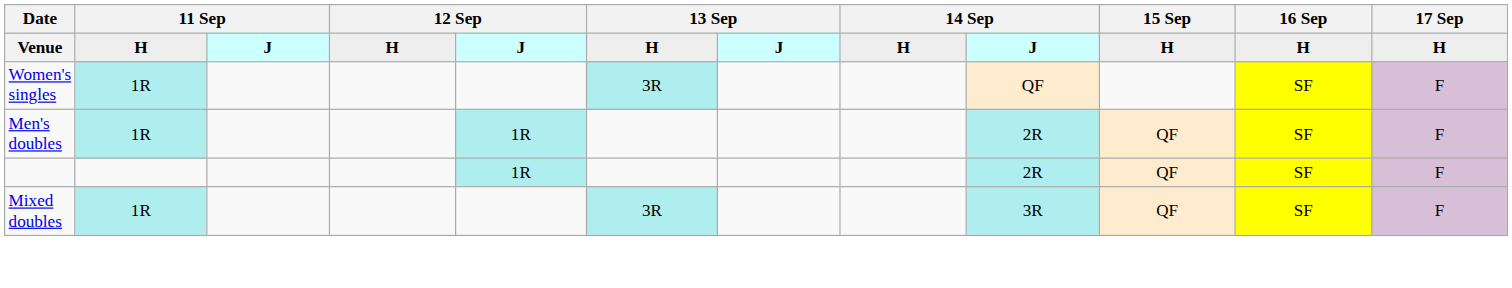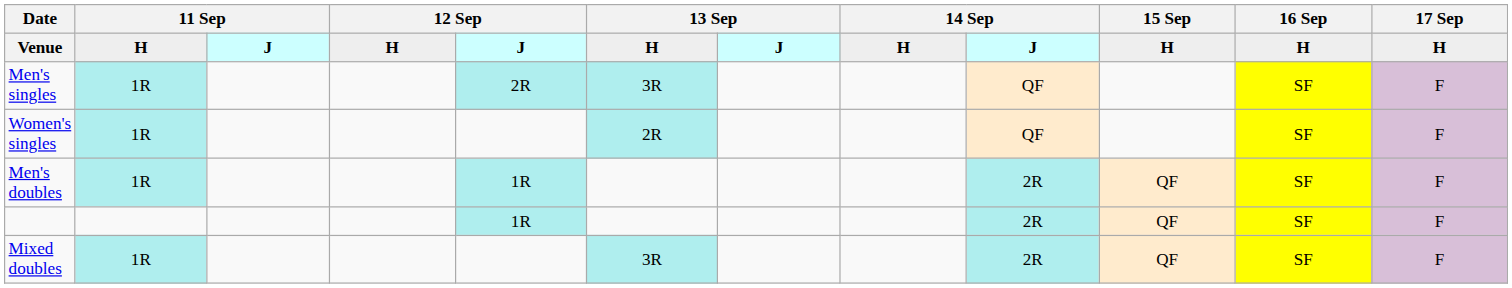+ row: (32, 85)
(652, 85) 3R -> (652, 133) 2R
(1033, 210) 3R -> (1033, 259) 2R
